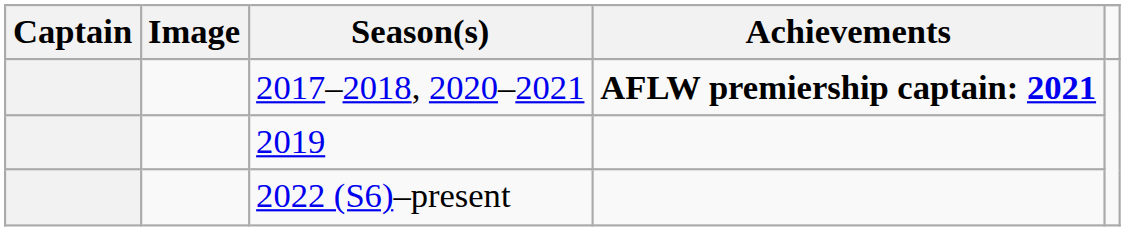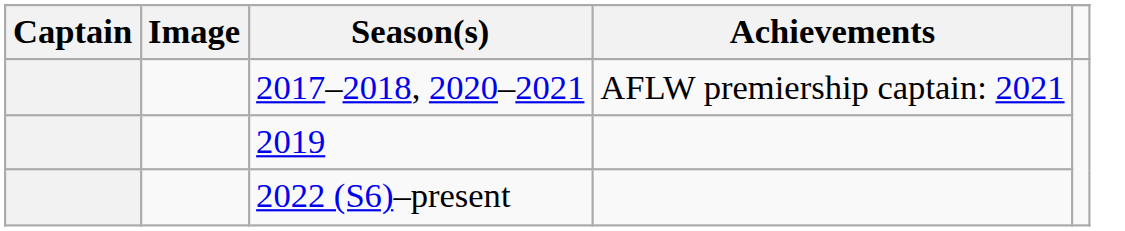(848, 86) bold -> (832, 86) normal
